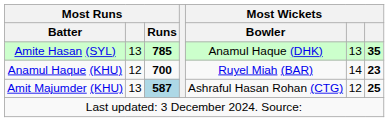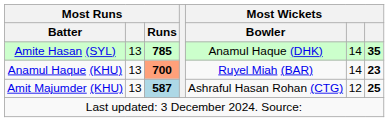(355, 51) 13 -> (355, 51) 14
(135, 69) 12 -> (135, 69) 13
(162, 69) no background -> (162, 69) lightsalmon background
